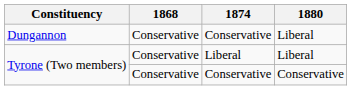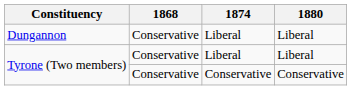(238, 34) Conservative -> (223, 34) Liberal
